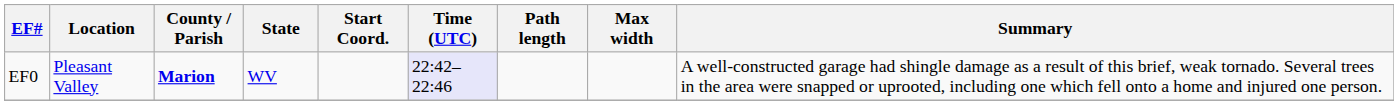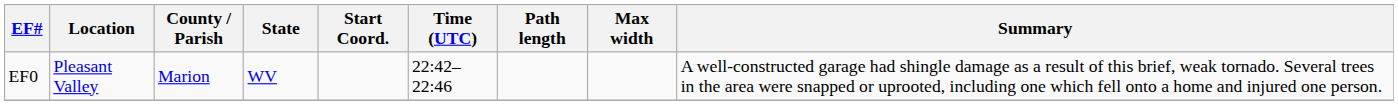(186, 76) bold -> (184, 76) normal
(436, 76) lavender background -> (436, 76) no background
